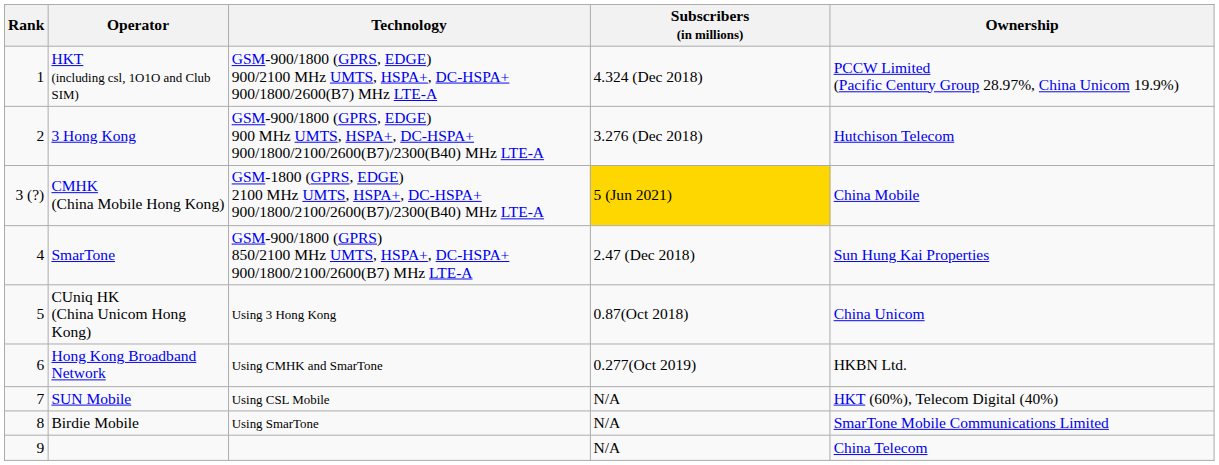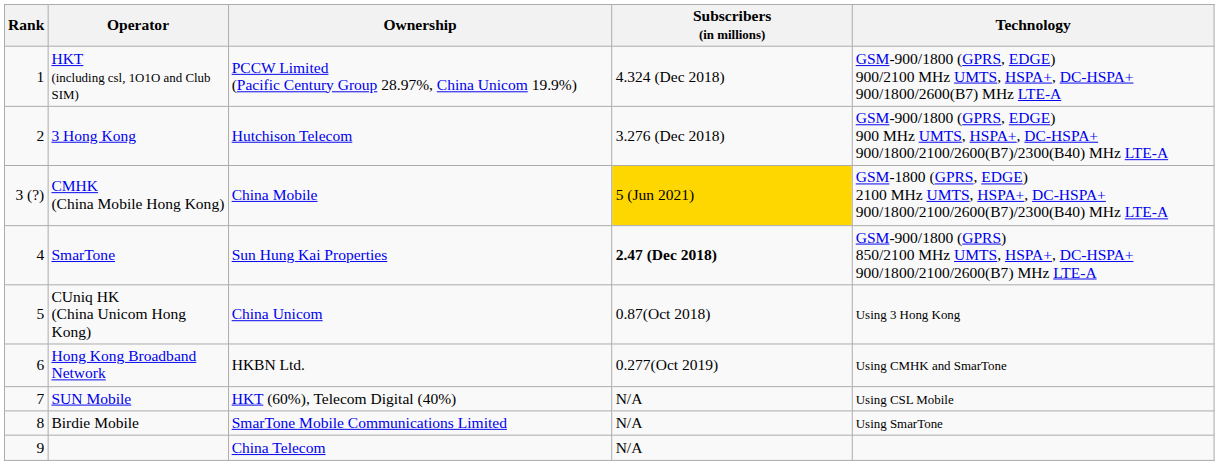columns swapped: (409, 25) <-> (1022, 25)
(644, 254) normal -> (666, 254) bold
